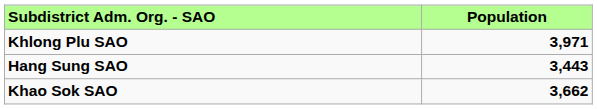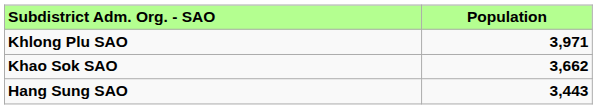rows swapped: (63, 91) <-> (68, 66)
